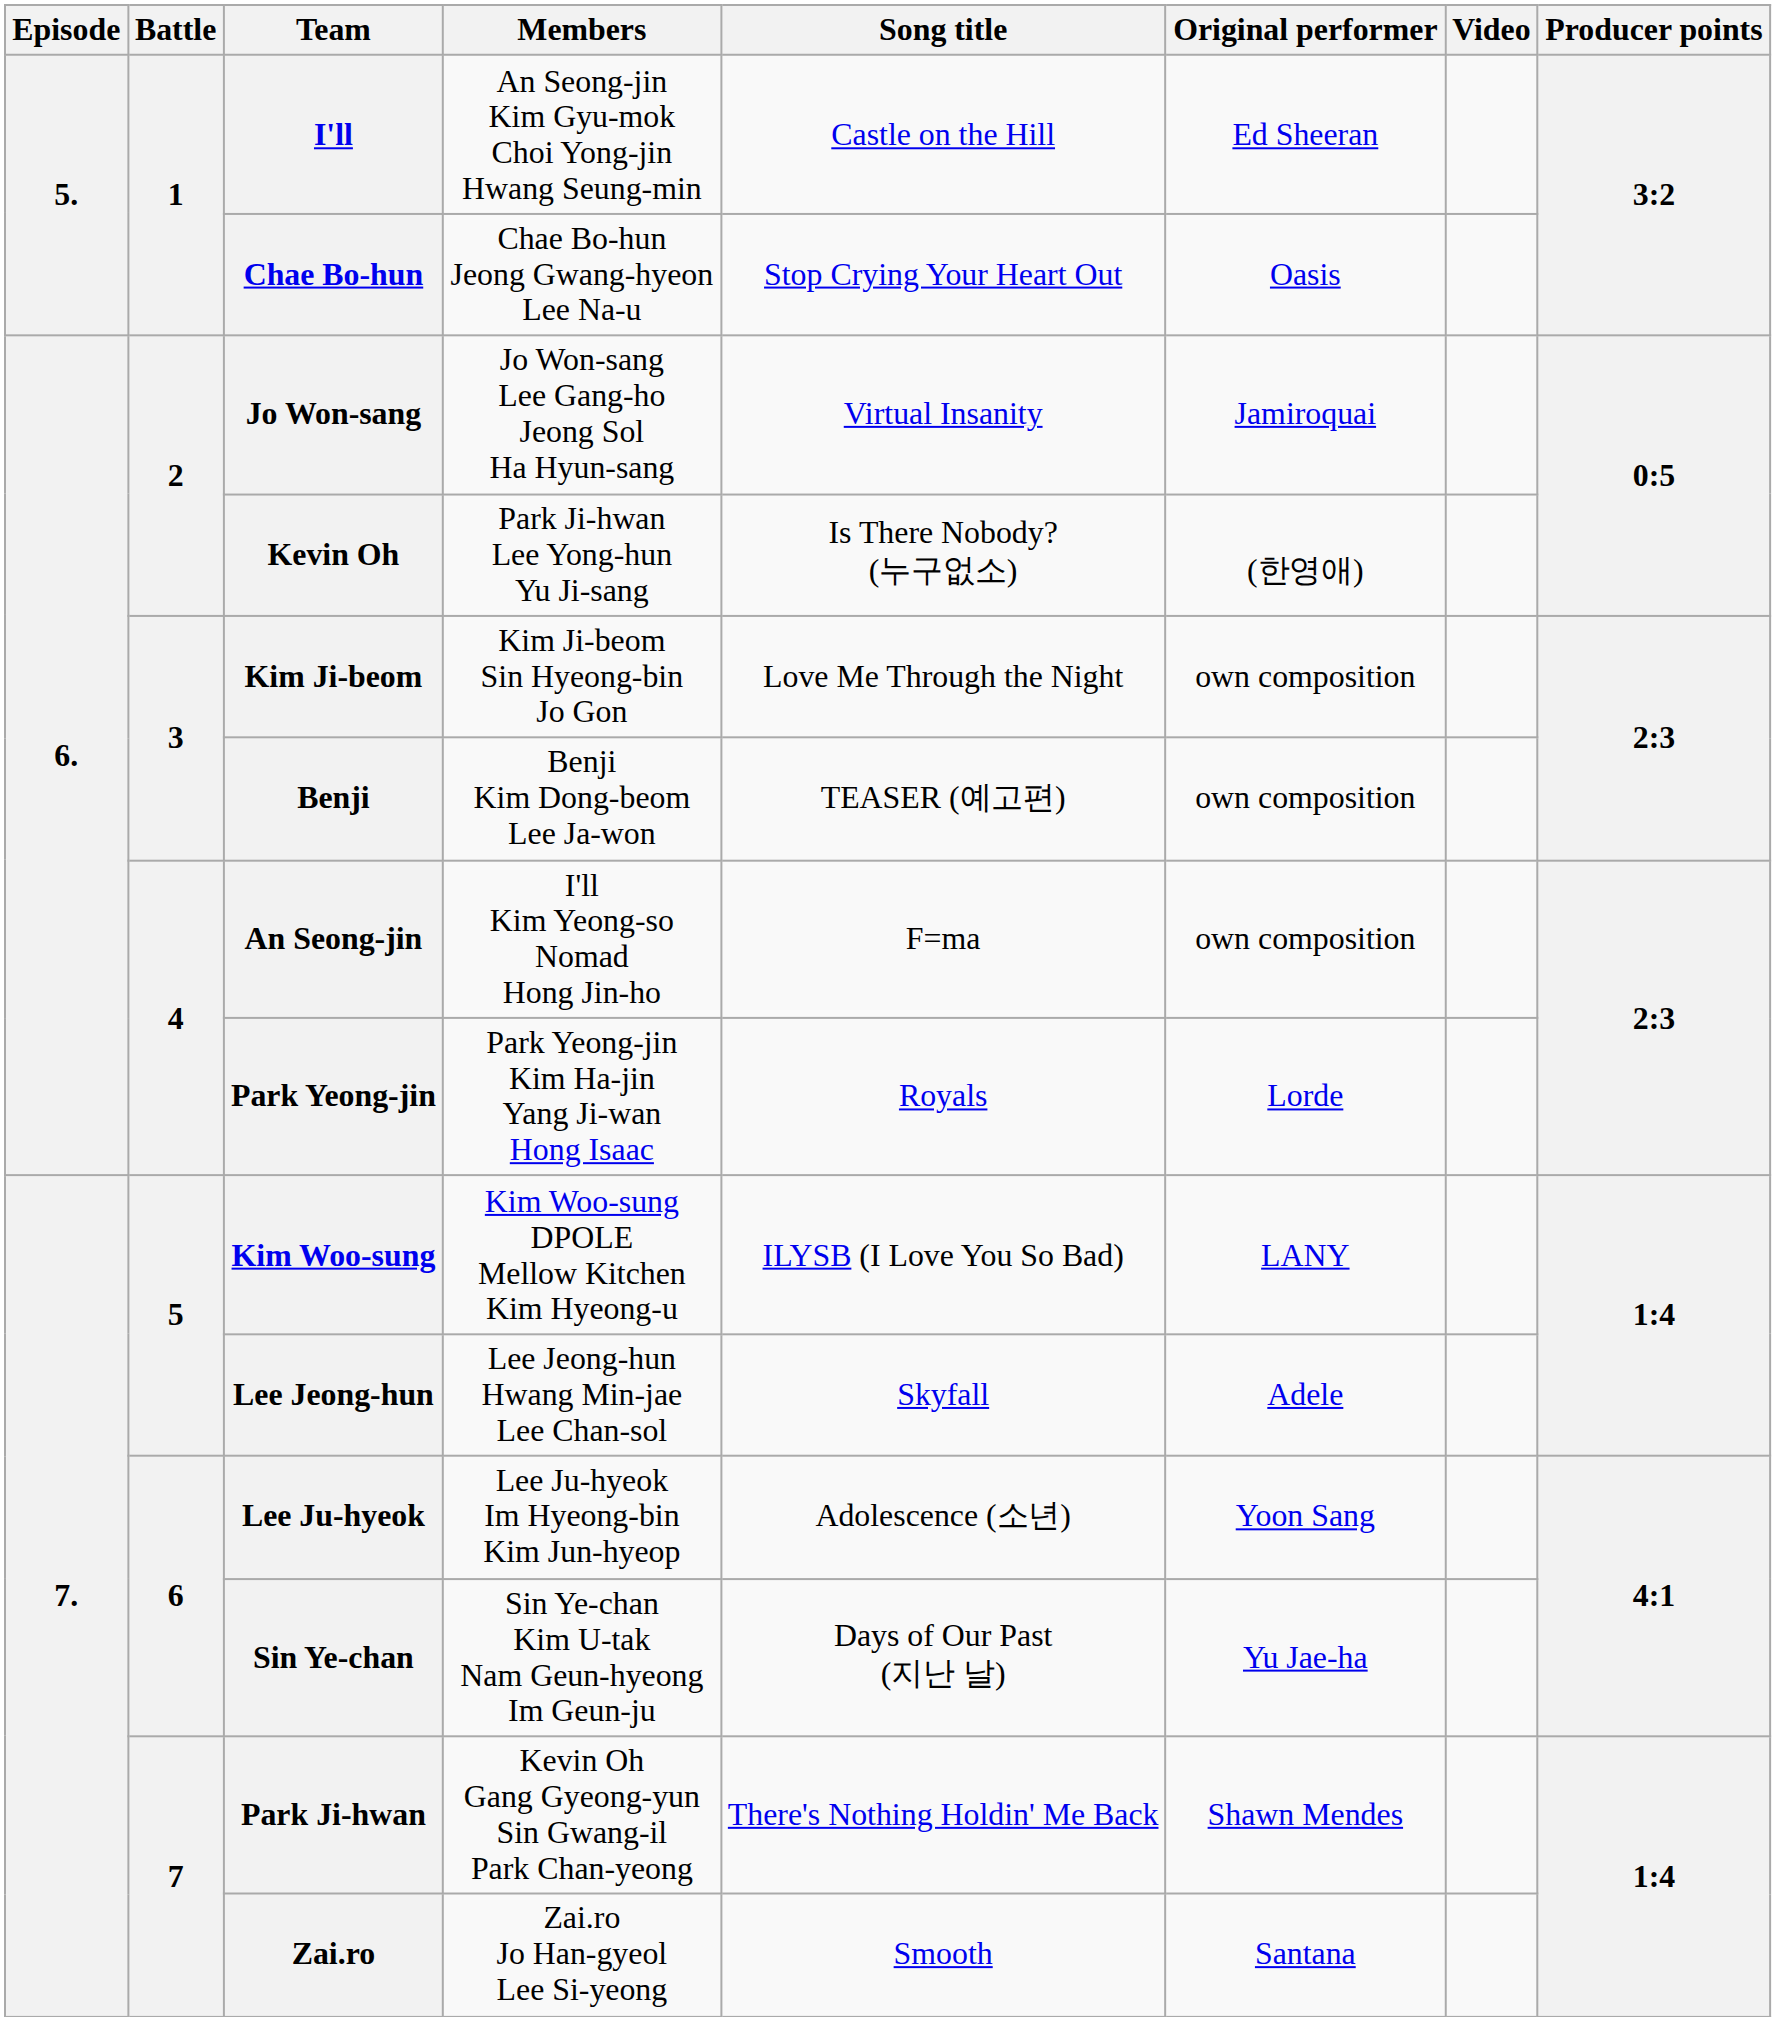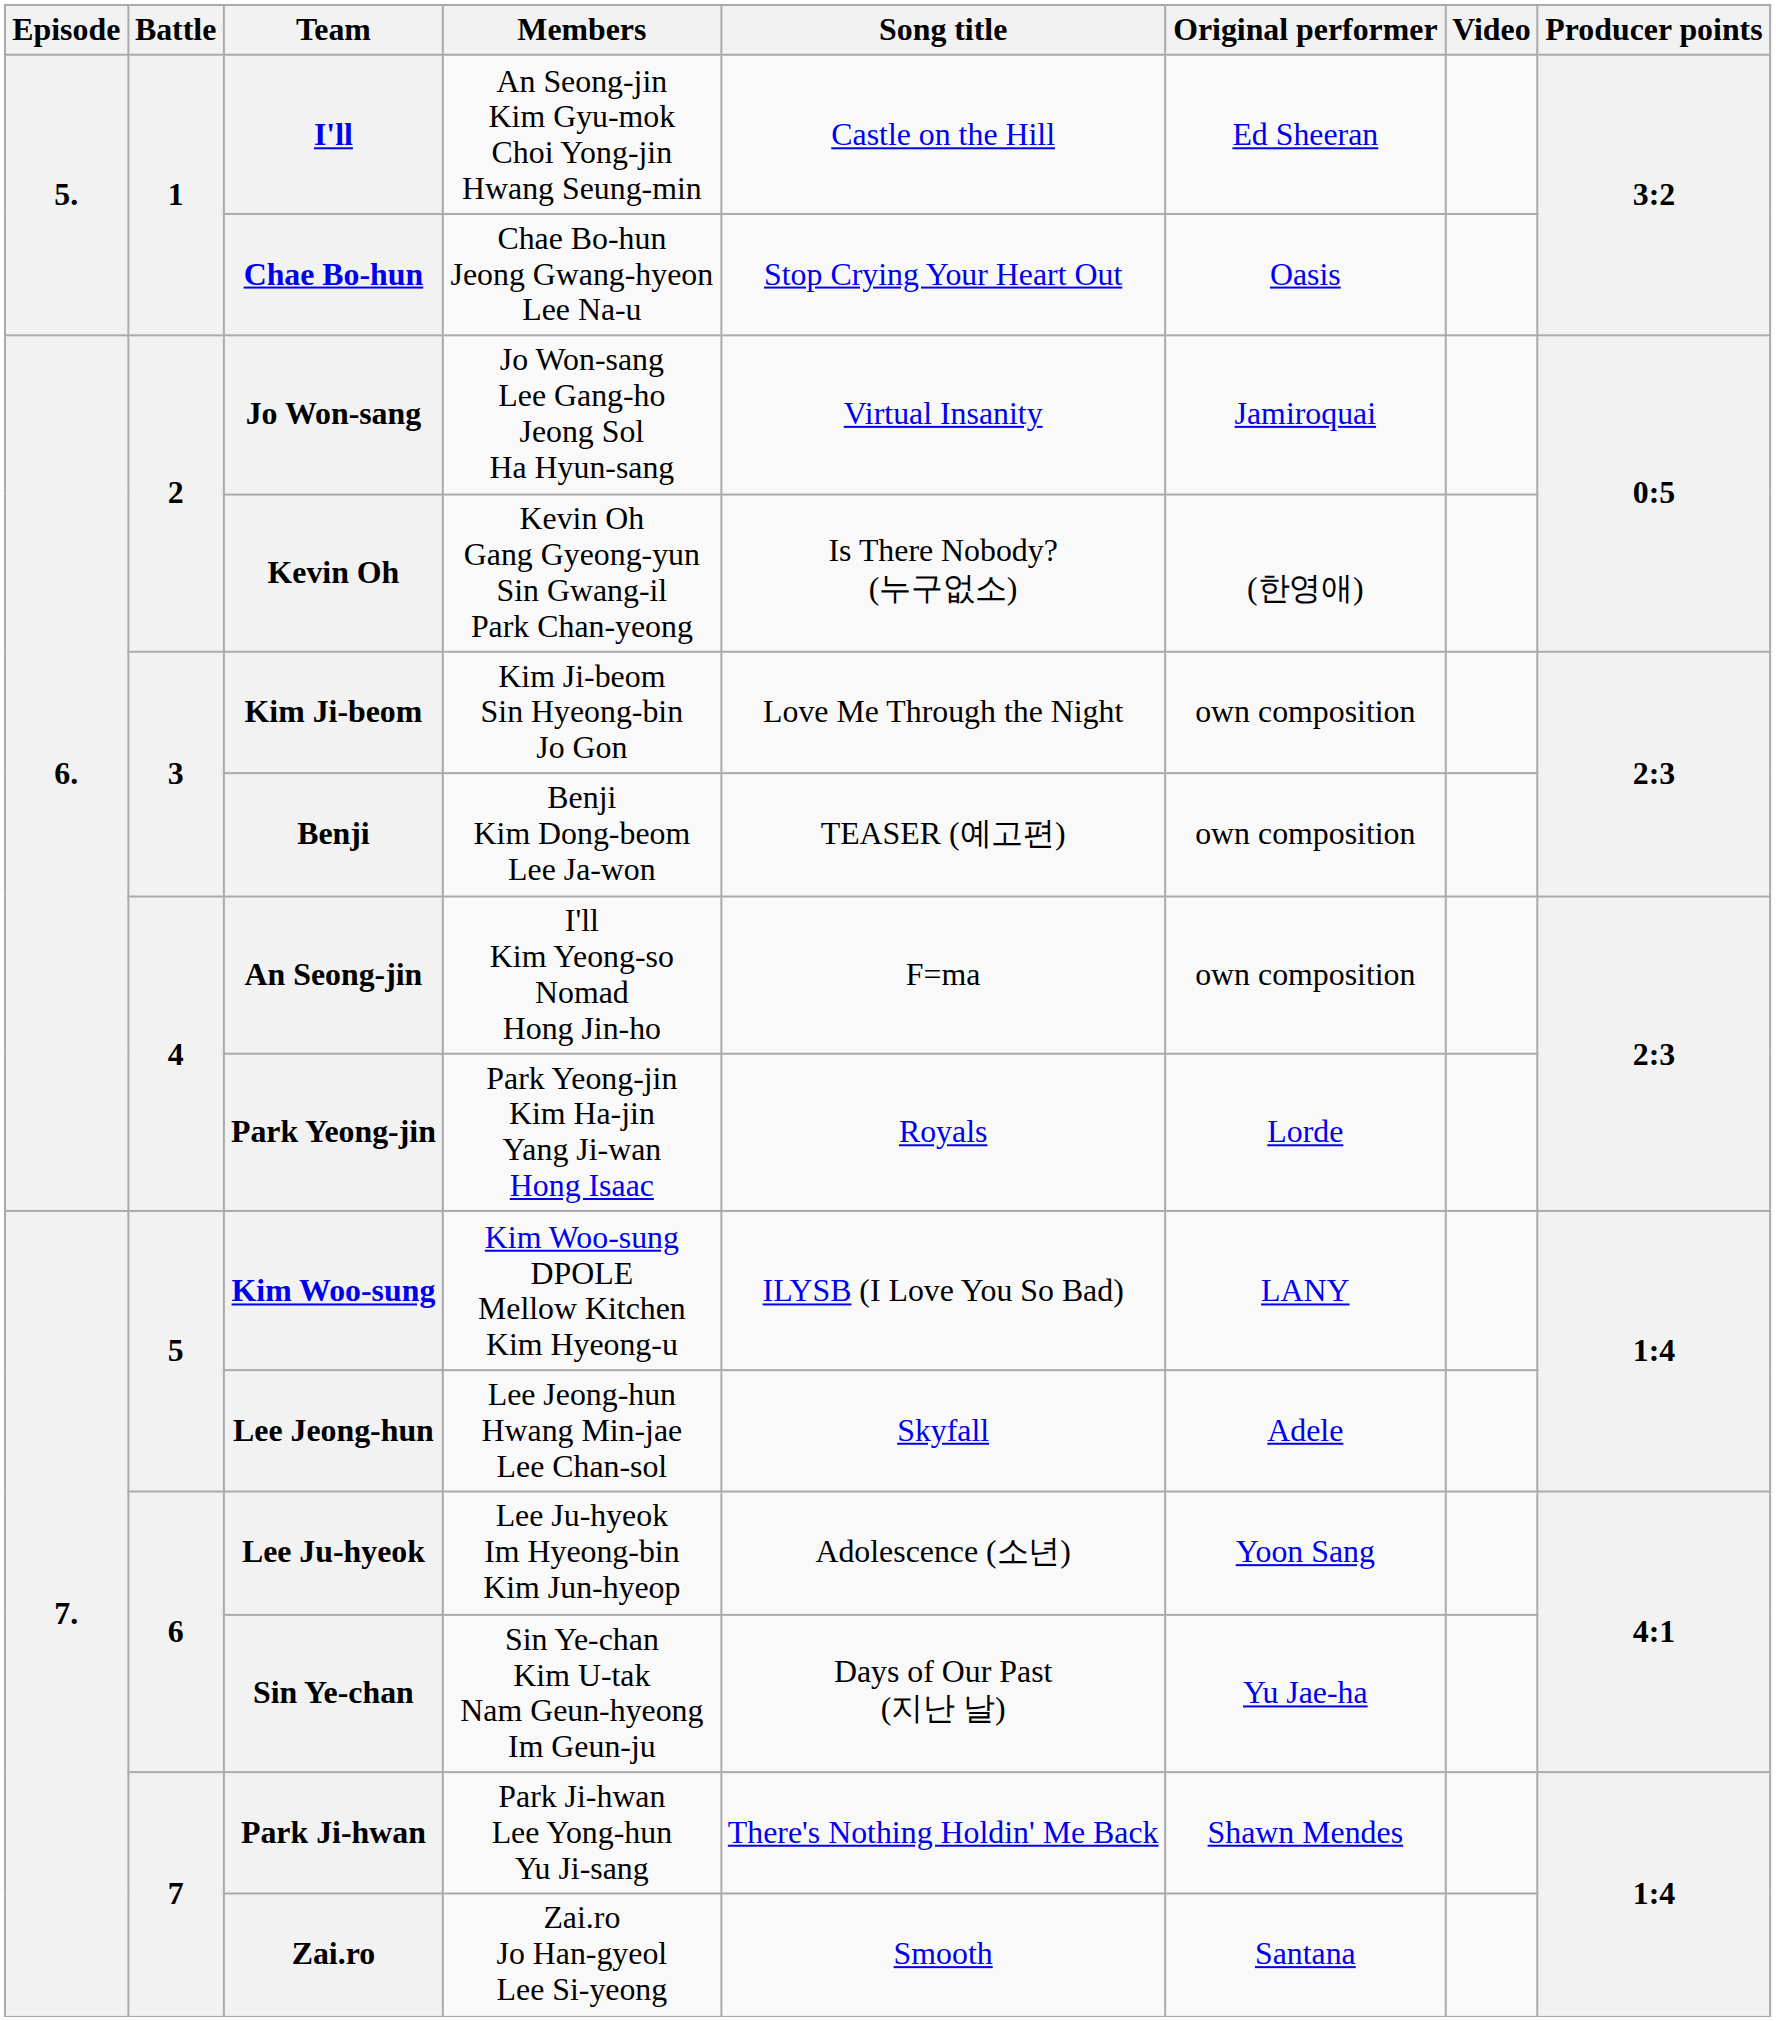(582, 554) Park Ji-hwan Lee Yong-hun Yu Ji-sang -> (582, 572) Kevin Oh Gang Gyeong-yun Sin Gwang-il Park Chan-yeong
(582, 1814) Kevin Oh Gang Gyeong-yun Sin Gwang-il Park Chan-yeong -> (582, 1832) Park Ji-hwan Lee Yong-hun Yu Ji-sang
